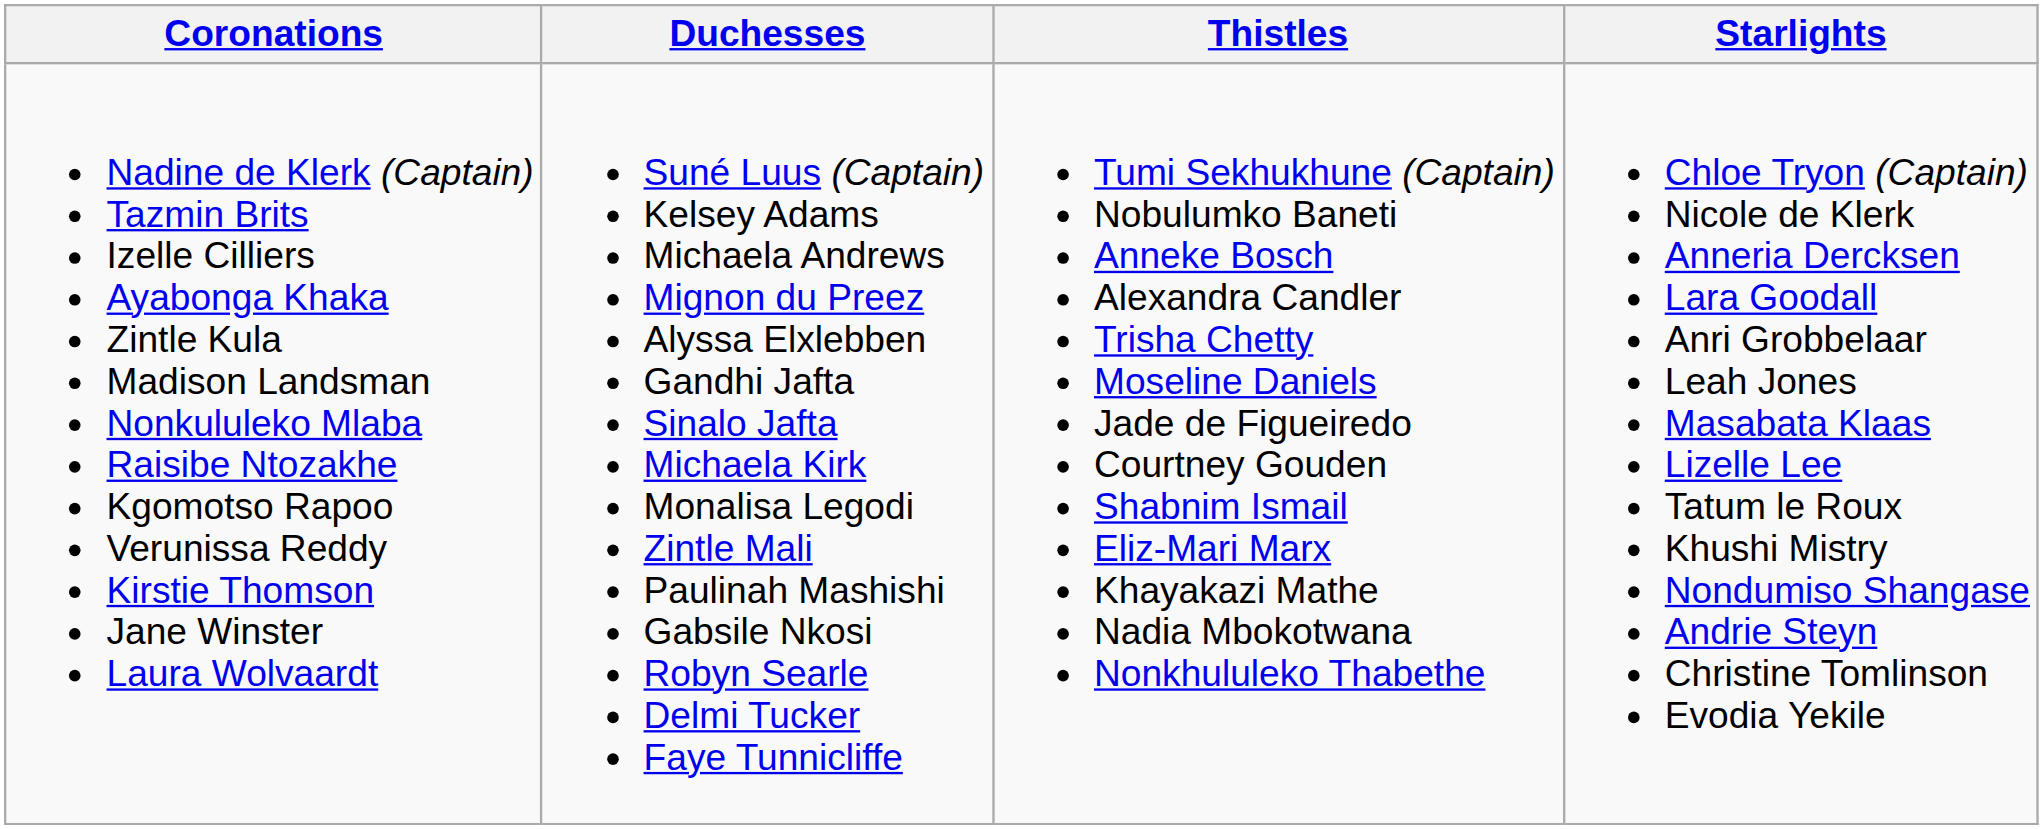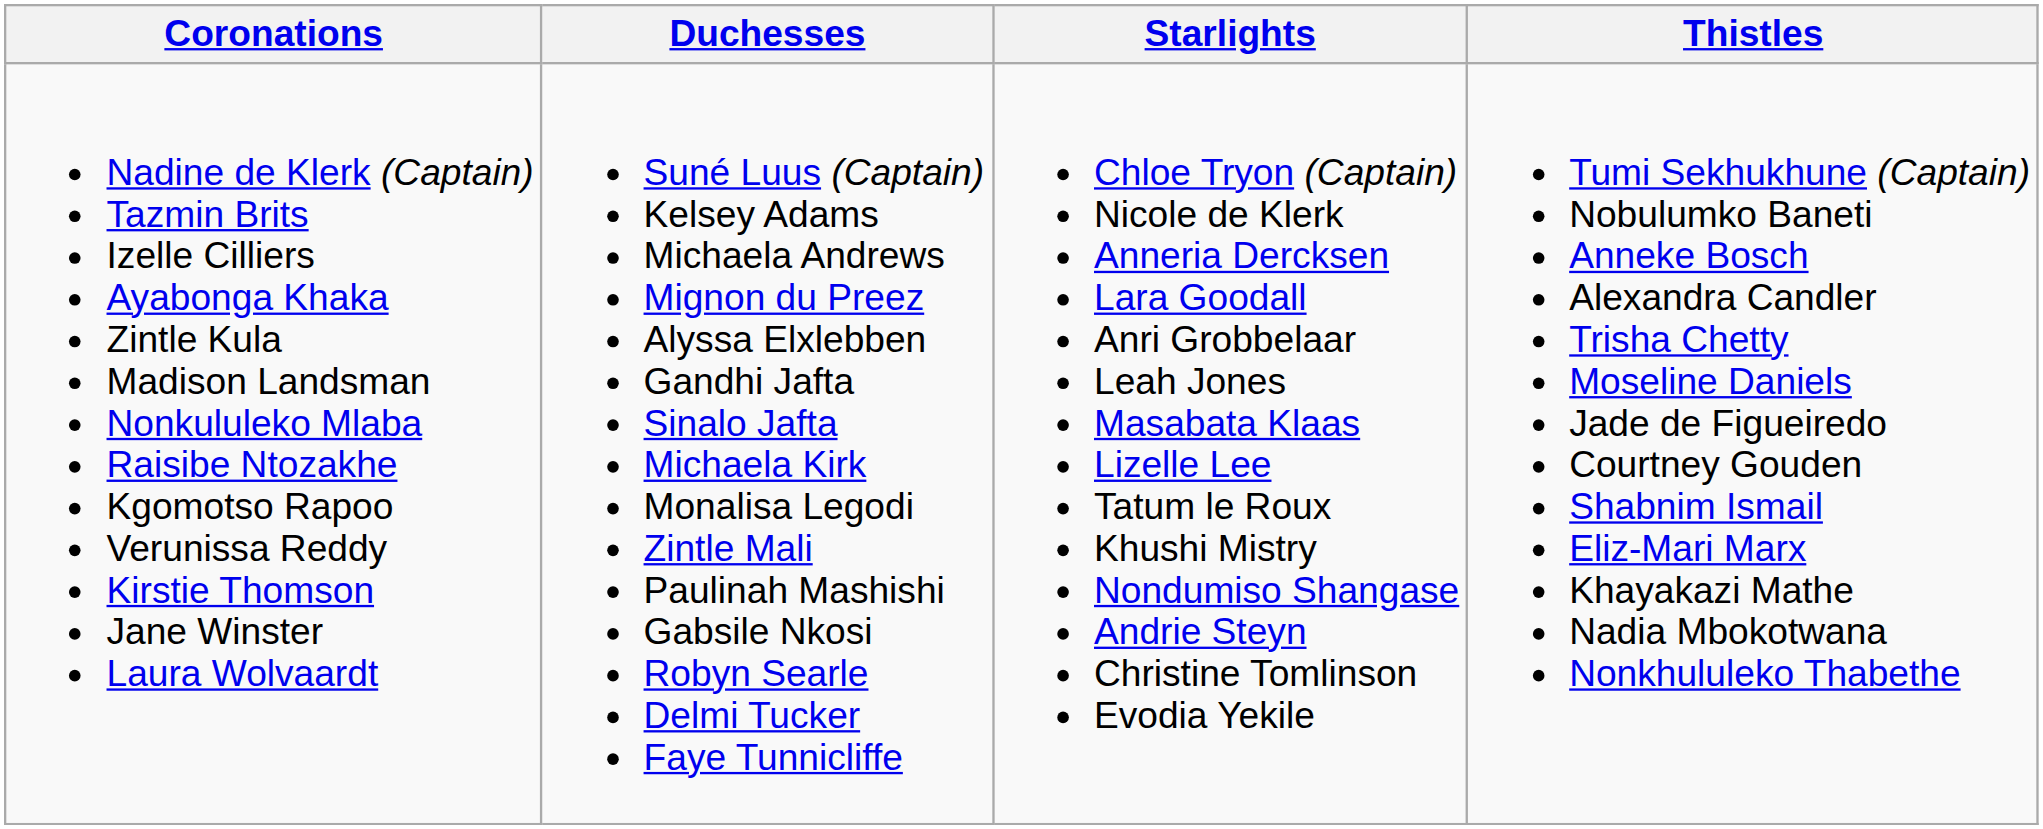columns swapped: (1801, 33) <-> (1278, 33)
